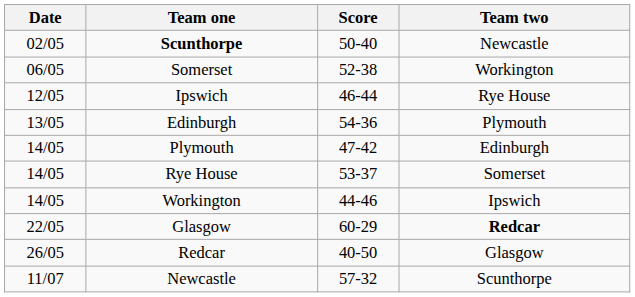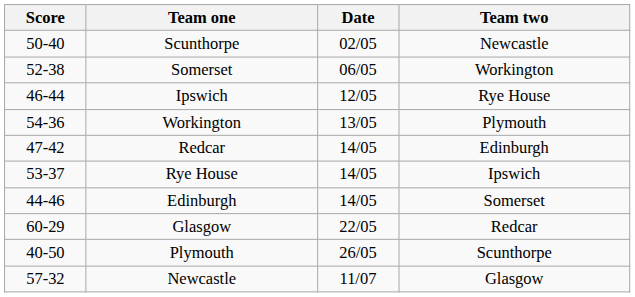columns swapped: (45, 17) <-> (358, 17)
(202, 43) bold -> (202, 43) normal
(202, 122) Edinburgh -> (202, 122) Workington
(202, 148) Plymouth -> (202, 148) Redcar
(514, 174) Somerset -> (514, 174) Ipswich
(202, 200) Workington -> (202, 200) Edinburgh
(514, 200) Ipswich -> (514, 200) Somerset
(514, 226) bold -> (514, 226) normal
(202, 252) Redcar -> (202, 252) Plymouth
(514, 252) Glasgow -> (514, 252) Scunthorpe
(514, 278) Scunthorpe -> (514, 278) Glasgow
